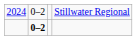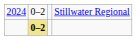(38, 27) no background -> (38, 27) khaki background
